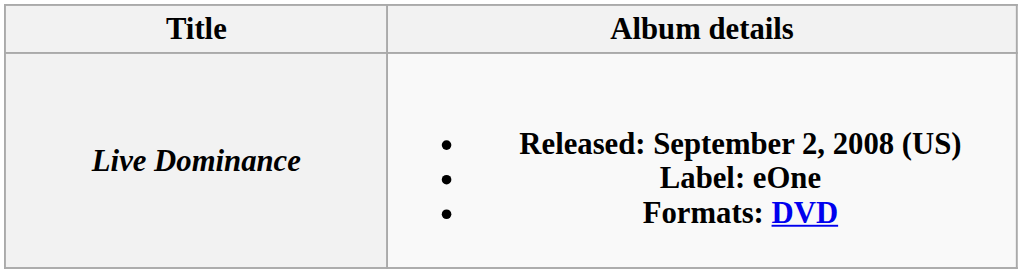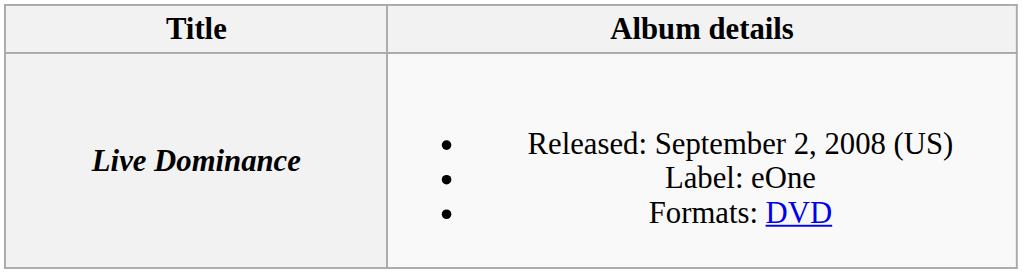(702, 178) bold -> (702, 178) normal
